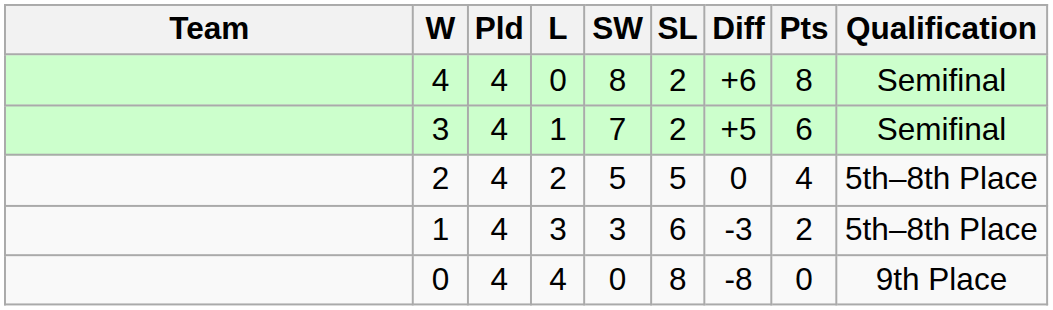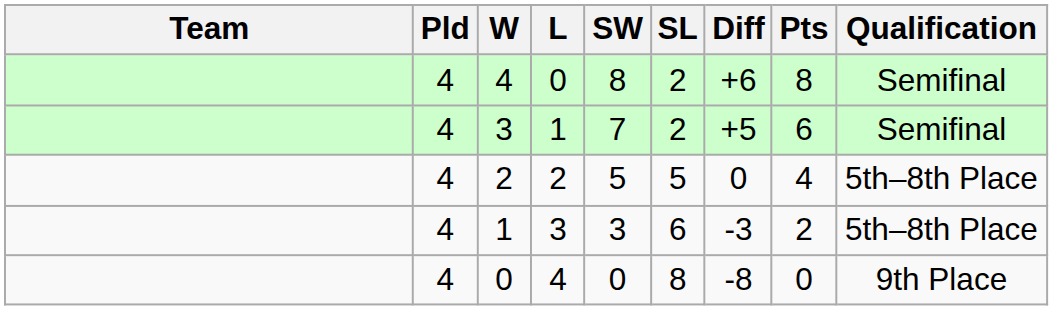columns swapped: (499, 29) <-> (440, 29)
